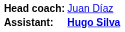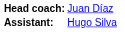(94, 22) bold -> (92, 22) normal
